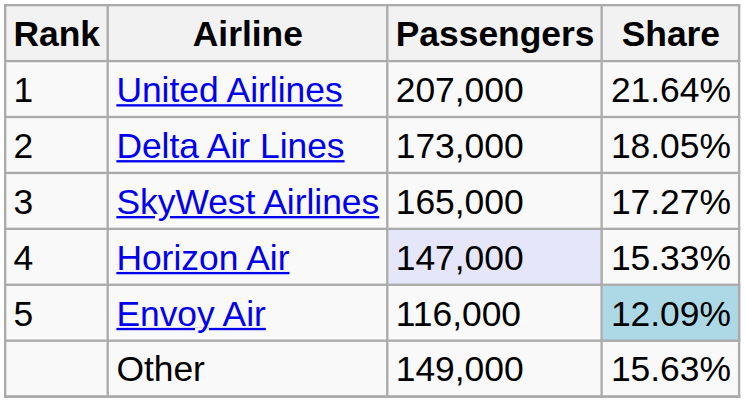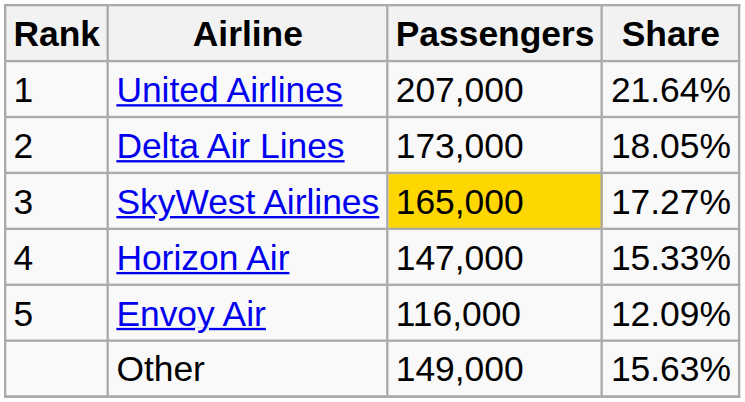(460, 202) no background -> (460, 202) gold background
(460, 258) lavender background -> (460, 258) no background
(671, 314) lightblue background -> (671, 314) no background
